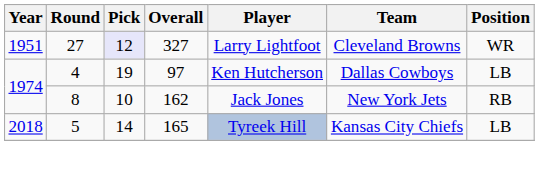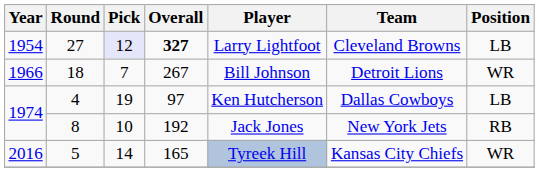(26, 45) 1951 -> (26, 45) 1954
(176, 45) normal -> (176, 45) bold
(500, 45) WR -> (500, 45) LB
+ row: (75, 72)
(176, 99) 162 -> (176, 126) 192
(26, 126) 2018 -> (26, 153) 2016
(500, 126) LB -> (500, 153) WR
